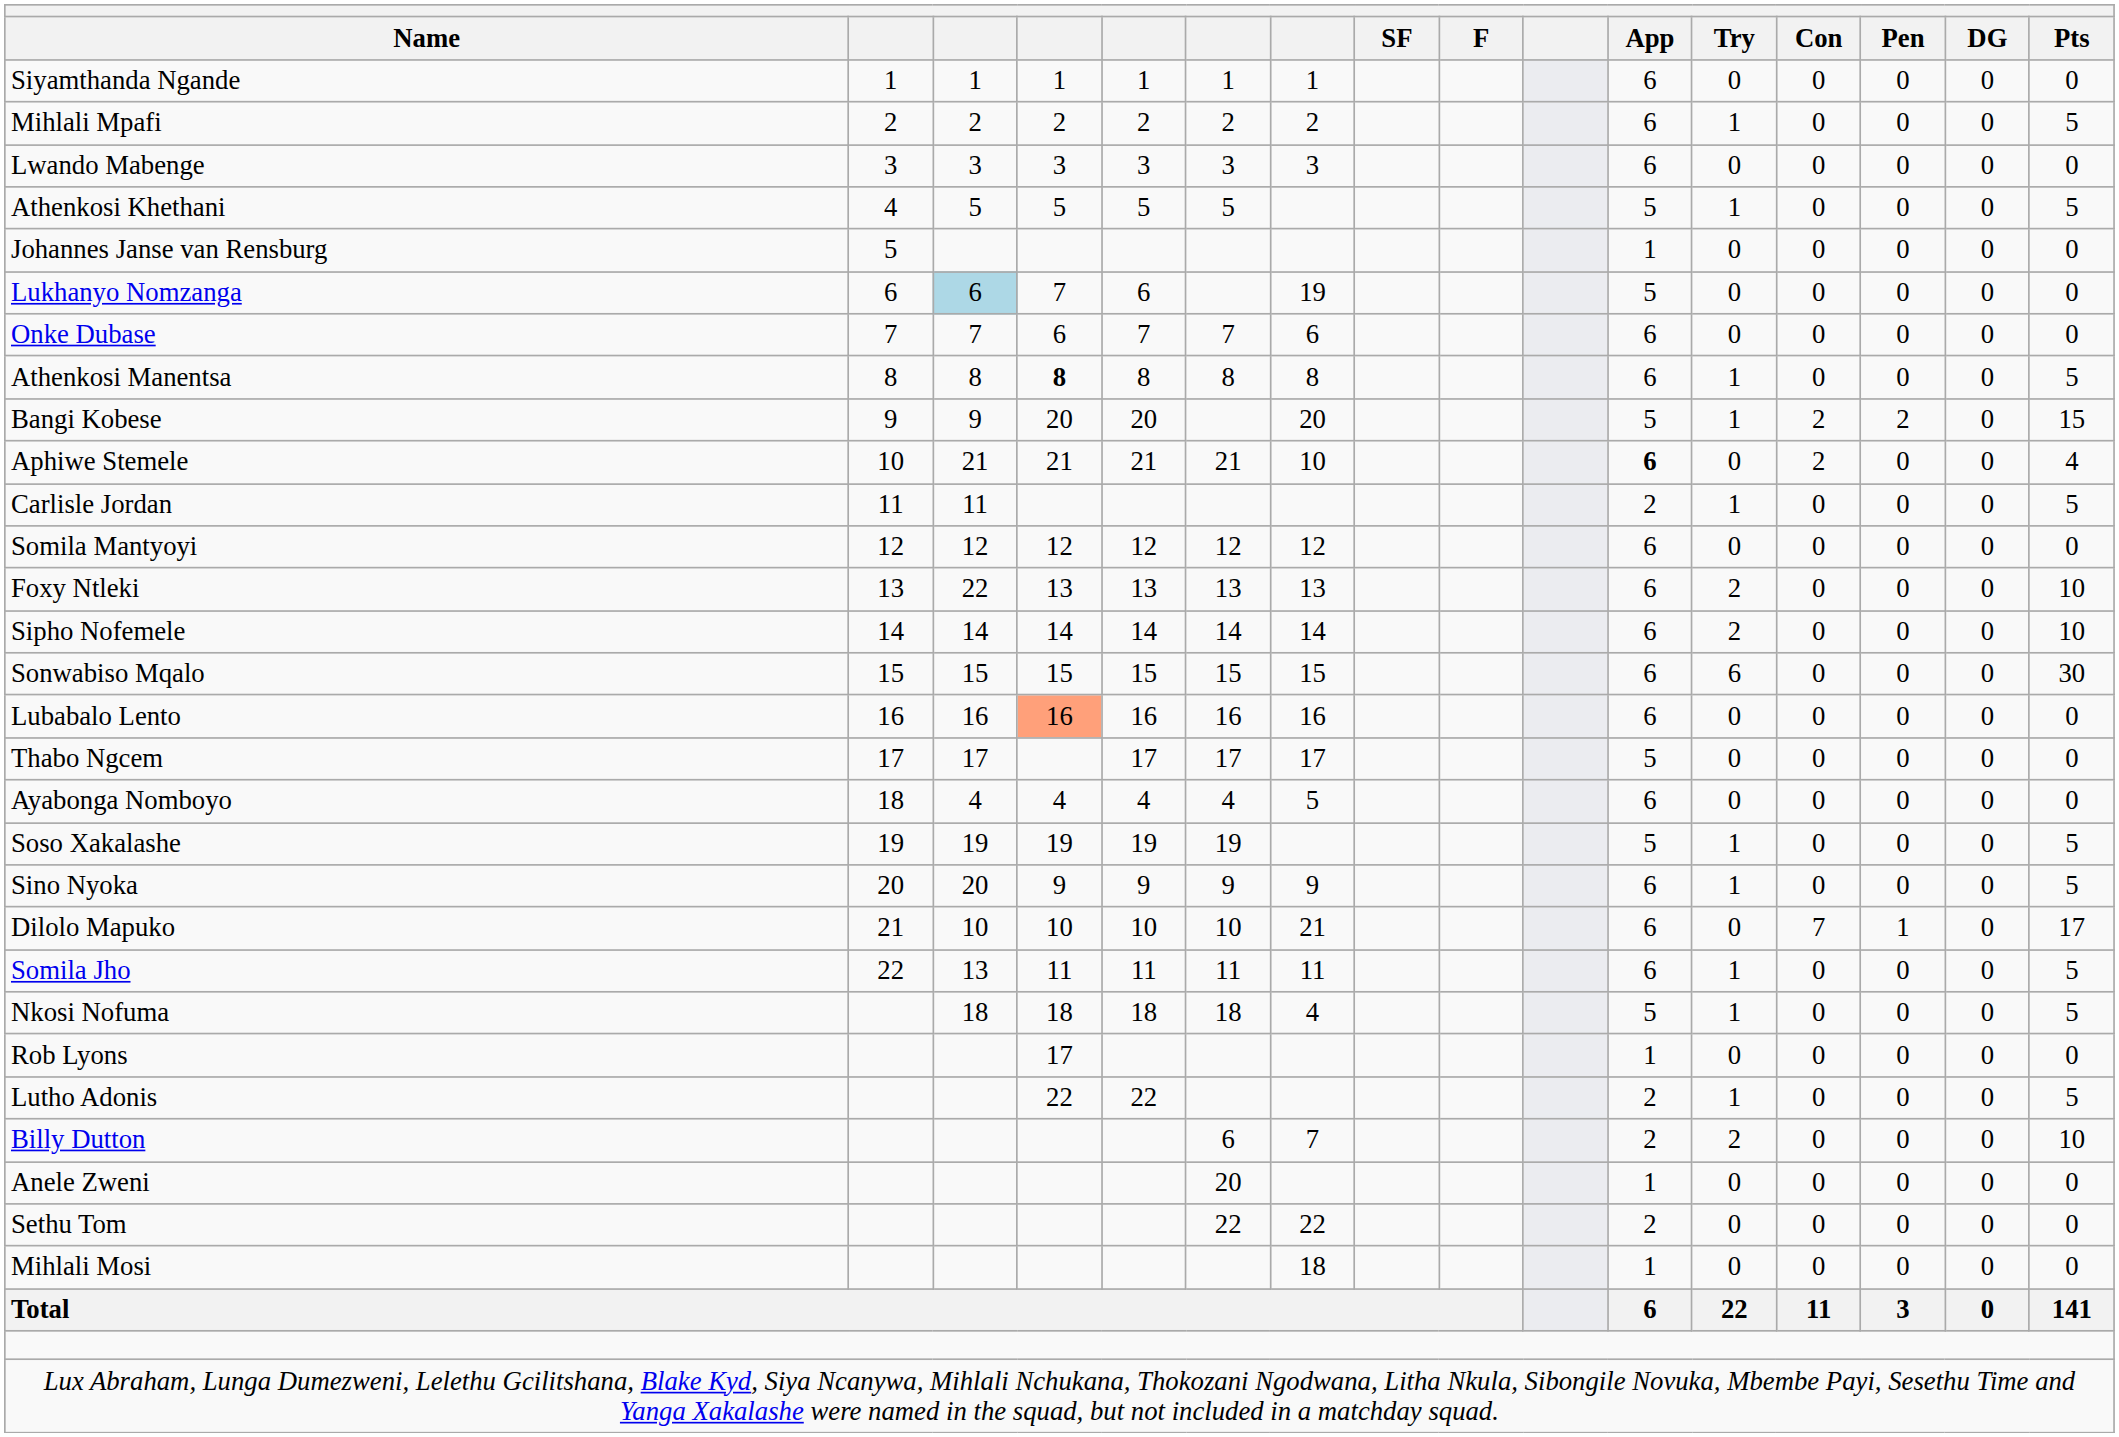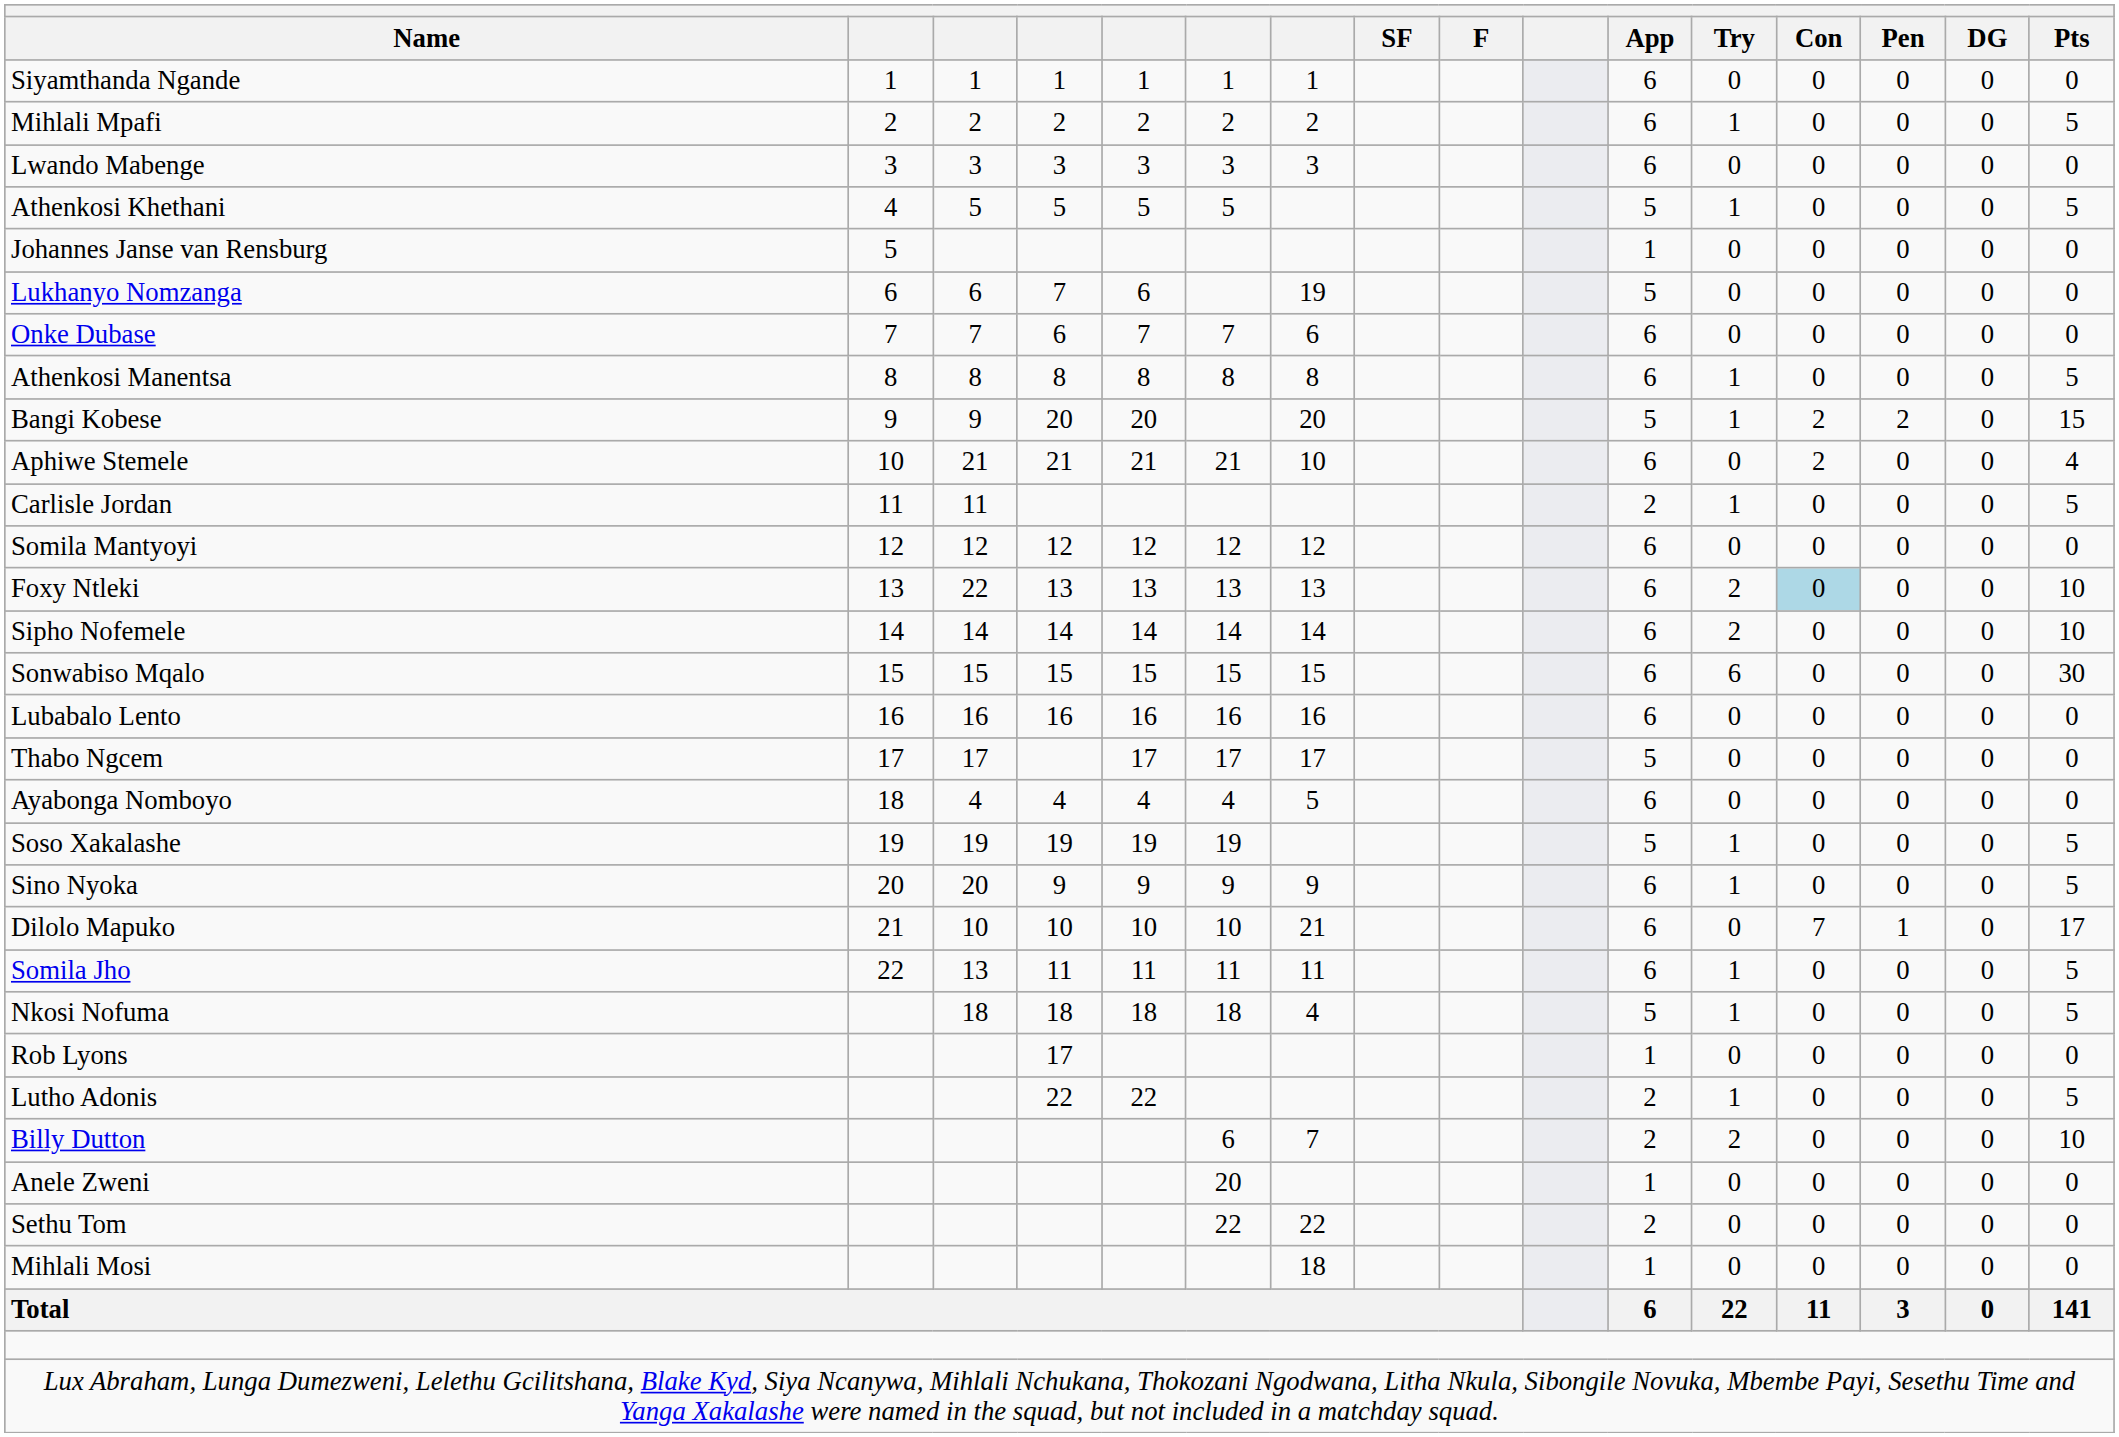(975, 292) lightblue background -> (975, 292) no background
(1059, 377) bold -> (1059, 377) normal
(1650, 461) bold -> (1650, 461) normal
(1819, 588) no background -> (1819, 588) lightblue background
(1059, 716) lightsalmon background -> (1059, 716) no background
